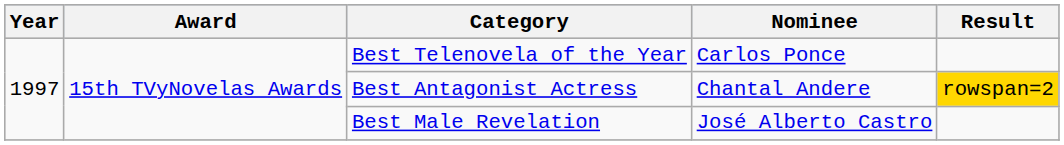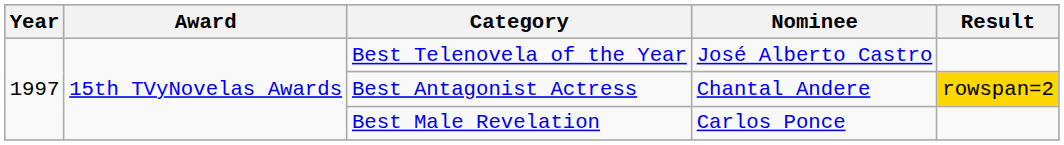(771, 55) Carlos Ponce -> (815, 55) José Alberto Castro
(815, 123) José Alberto Castro -> (771, 123) Carlos Ponce
